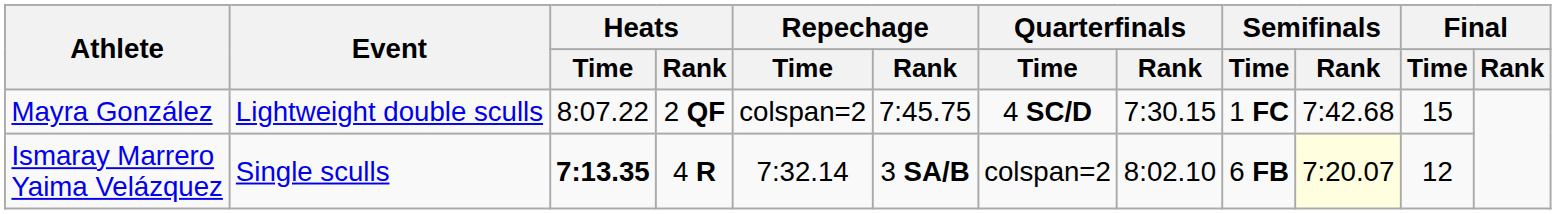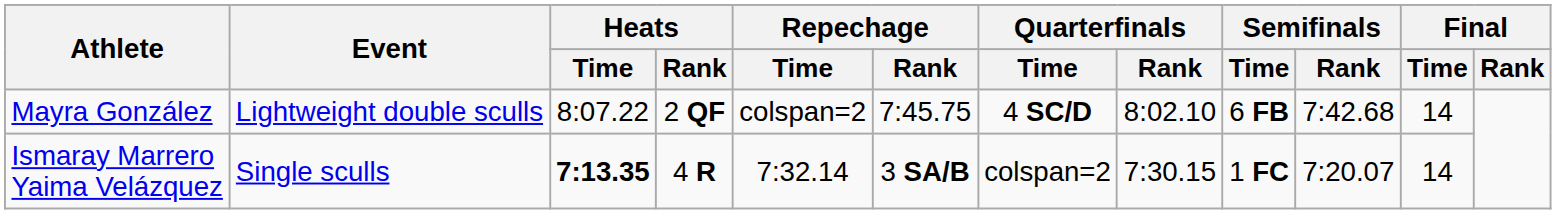(1170, 112) 7:30.15 -> (1170, 112) 8:02.10
(1259, 112) 1 FC -> (1259, 112) 6 FB
(1437, 112) 15 -> (1437, 112) 14
(1170, 171) 8:02.10 -> (1170, 171) 7:30.15
(1259, 171) 6 FB -> (1259, 171) 1 FC
(1348, 171) lightyellow background -> (1348, 171) no background
(1437, 171) 12 -> (1437, 171) 14
